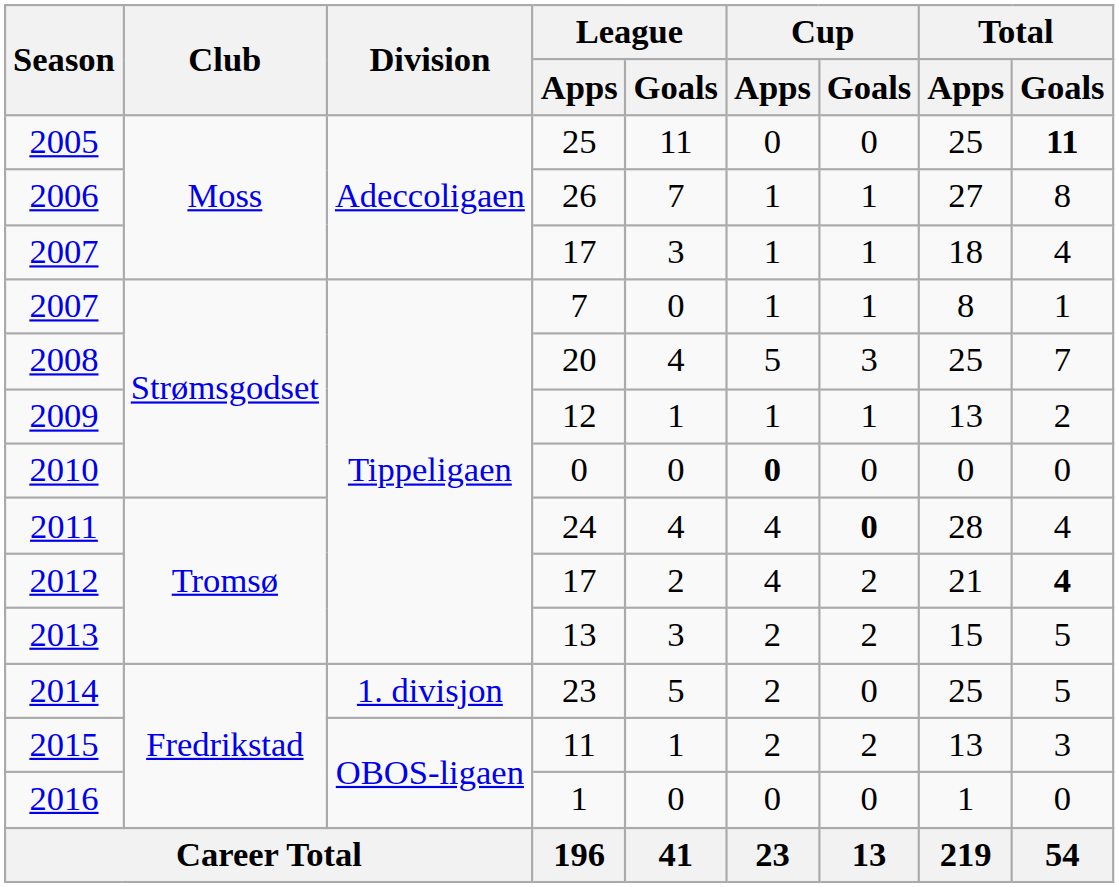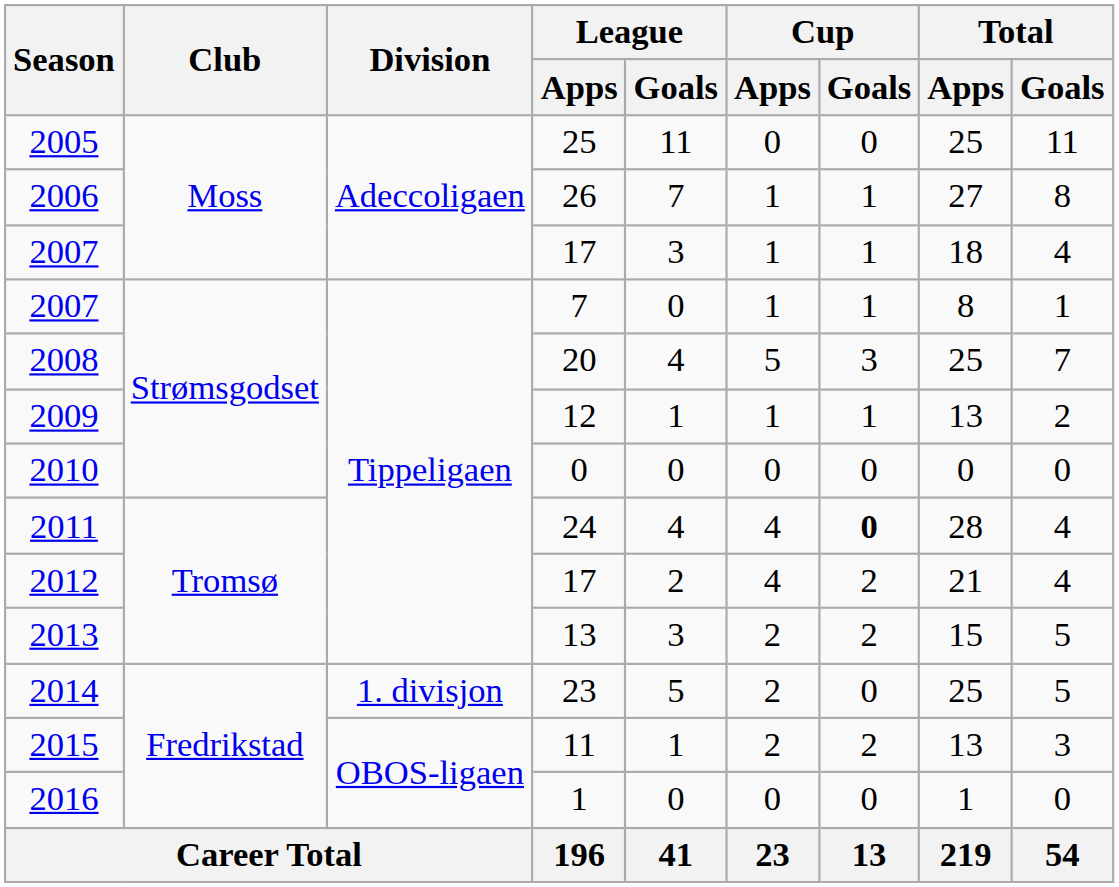(1062, 141) bold -> (1062, 141) normal
(772, 470) bold -> (772, 470) normal
(1062, 580) bold -> (1062, 580) normal
